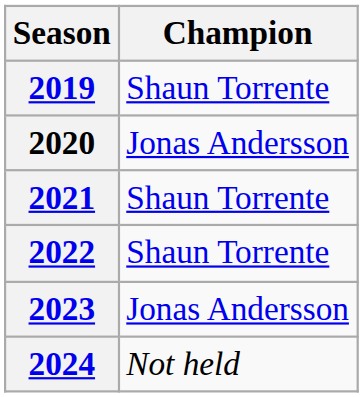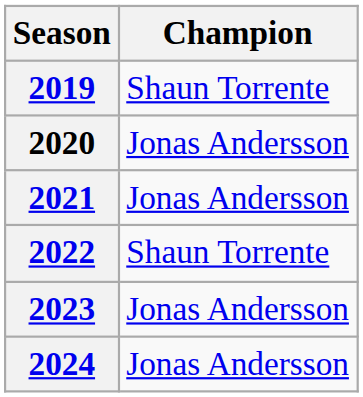(228, 197) Shaun Torrente -> (238, 197) Jonas Andersson
(183, 362) Not held -> (238, 362) Jonas Andersson
